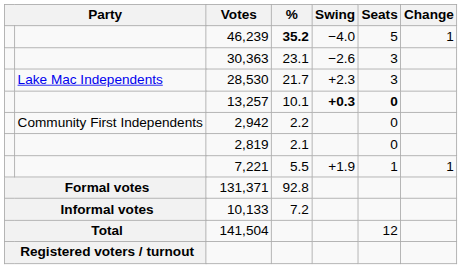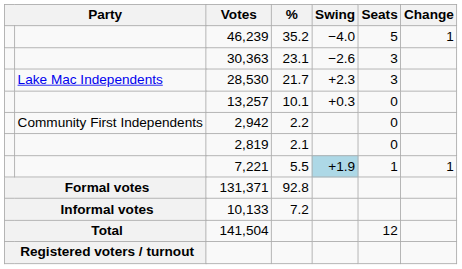(296, 36) bold -> (296, 36) normal
(342, 101) bold -> (342, 101) normal
(394, 101) bold -> (394, 101) normal
(342, 166) no background -> (342, 166) lightblue background
